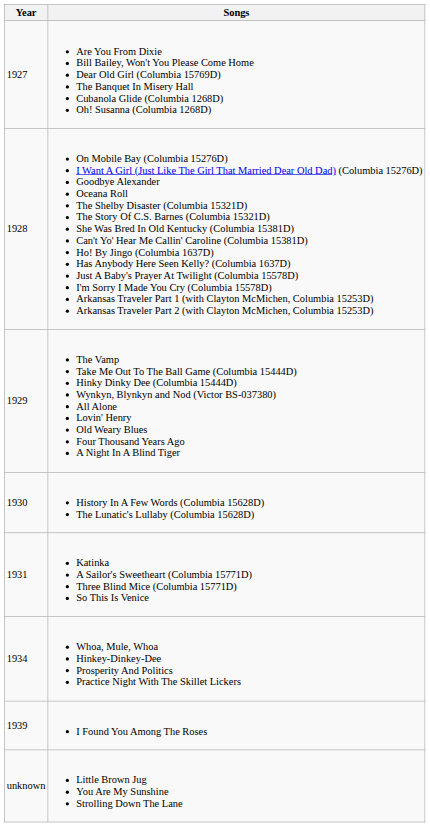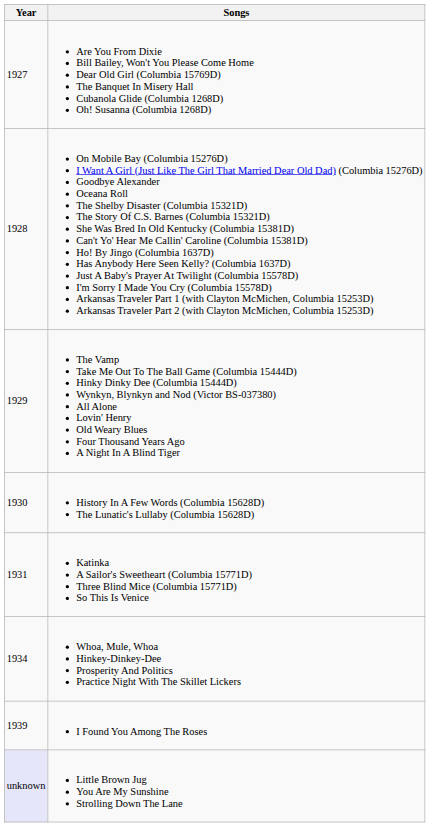(26, 786) no background -> (26, 786) lavender background
